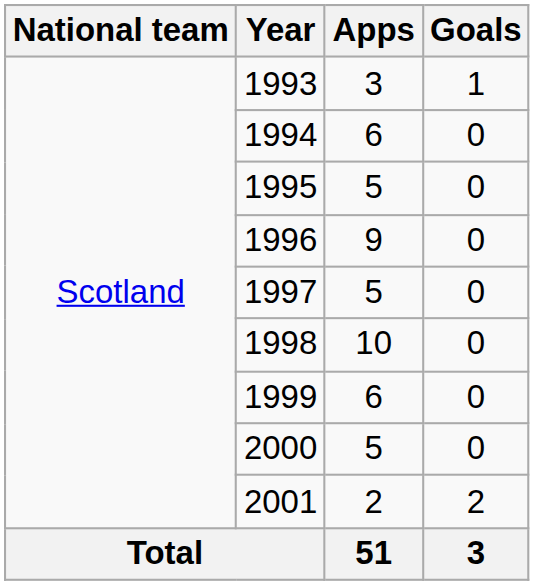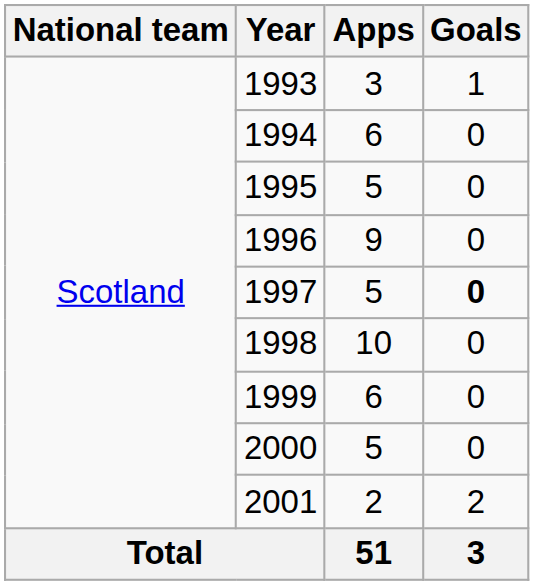(476, 291) normal -> (476, 291) bold
